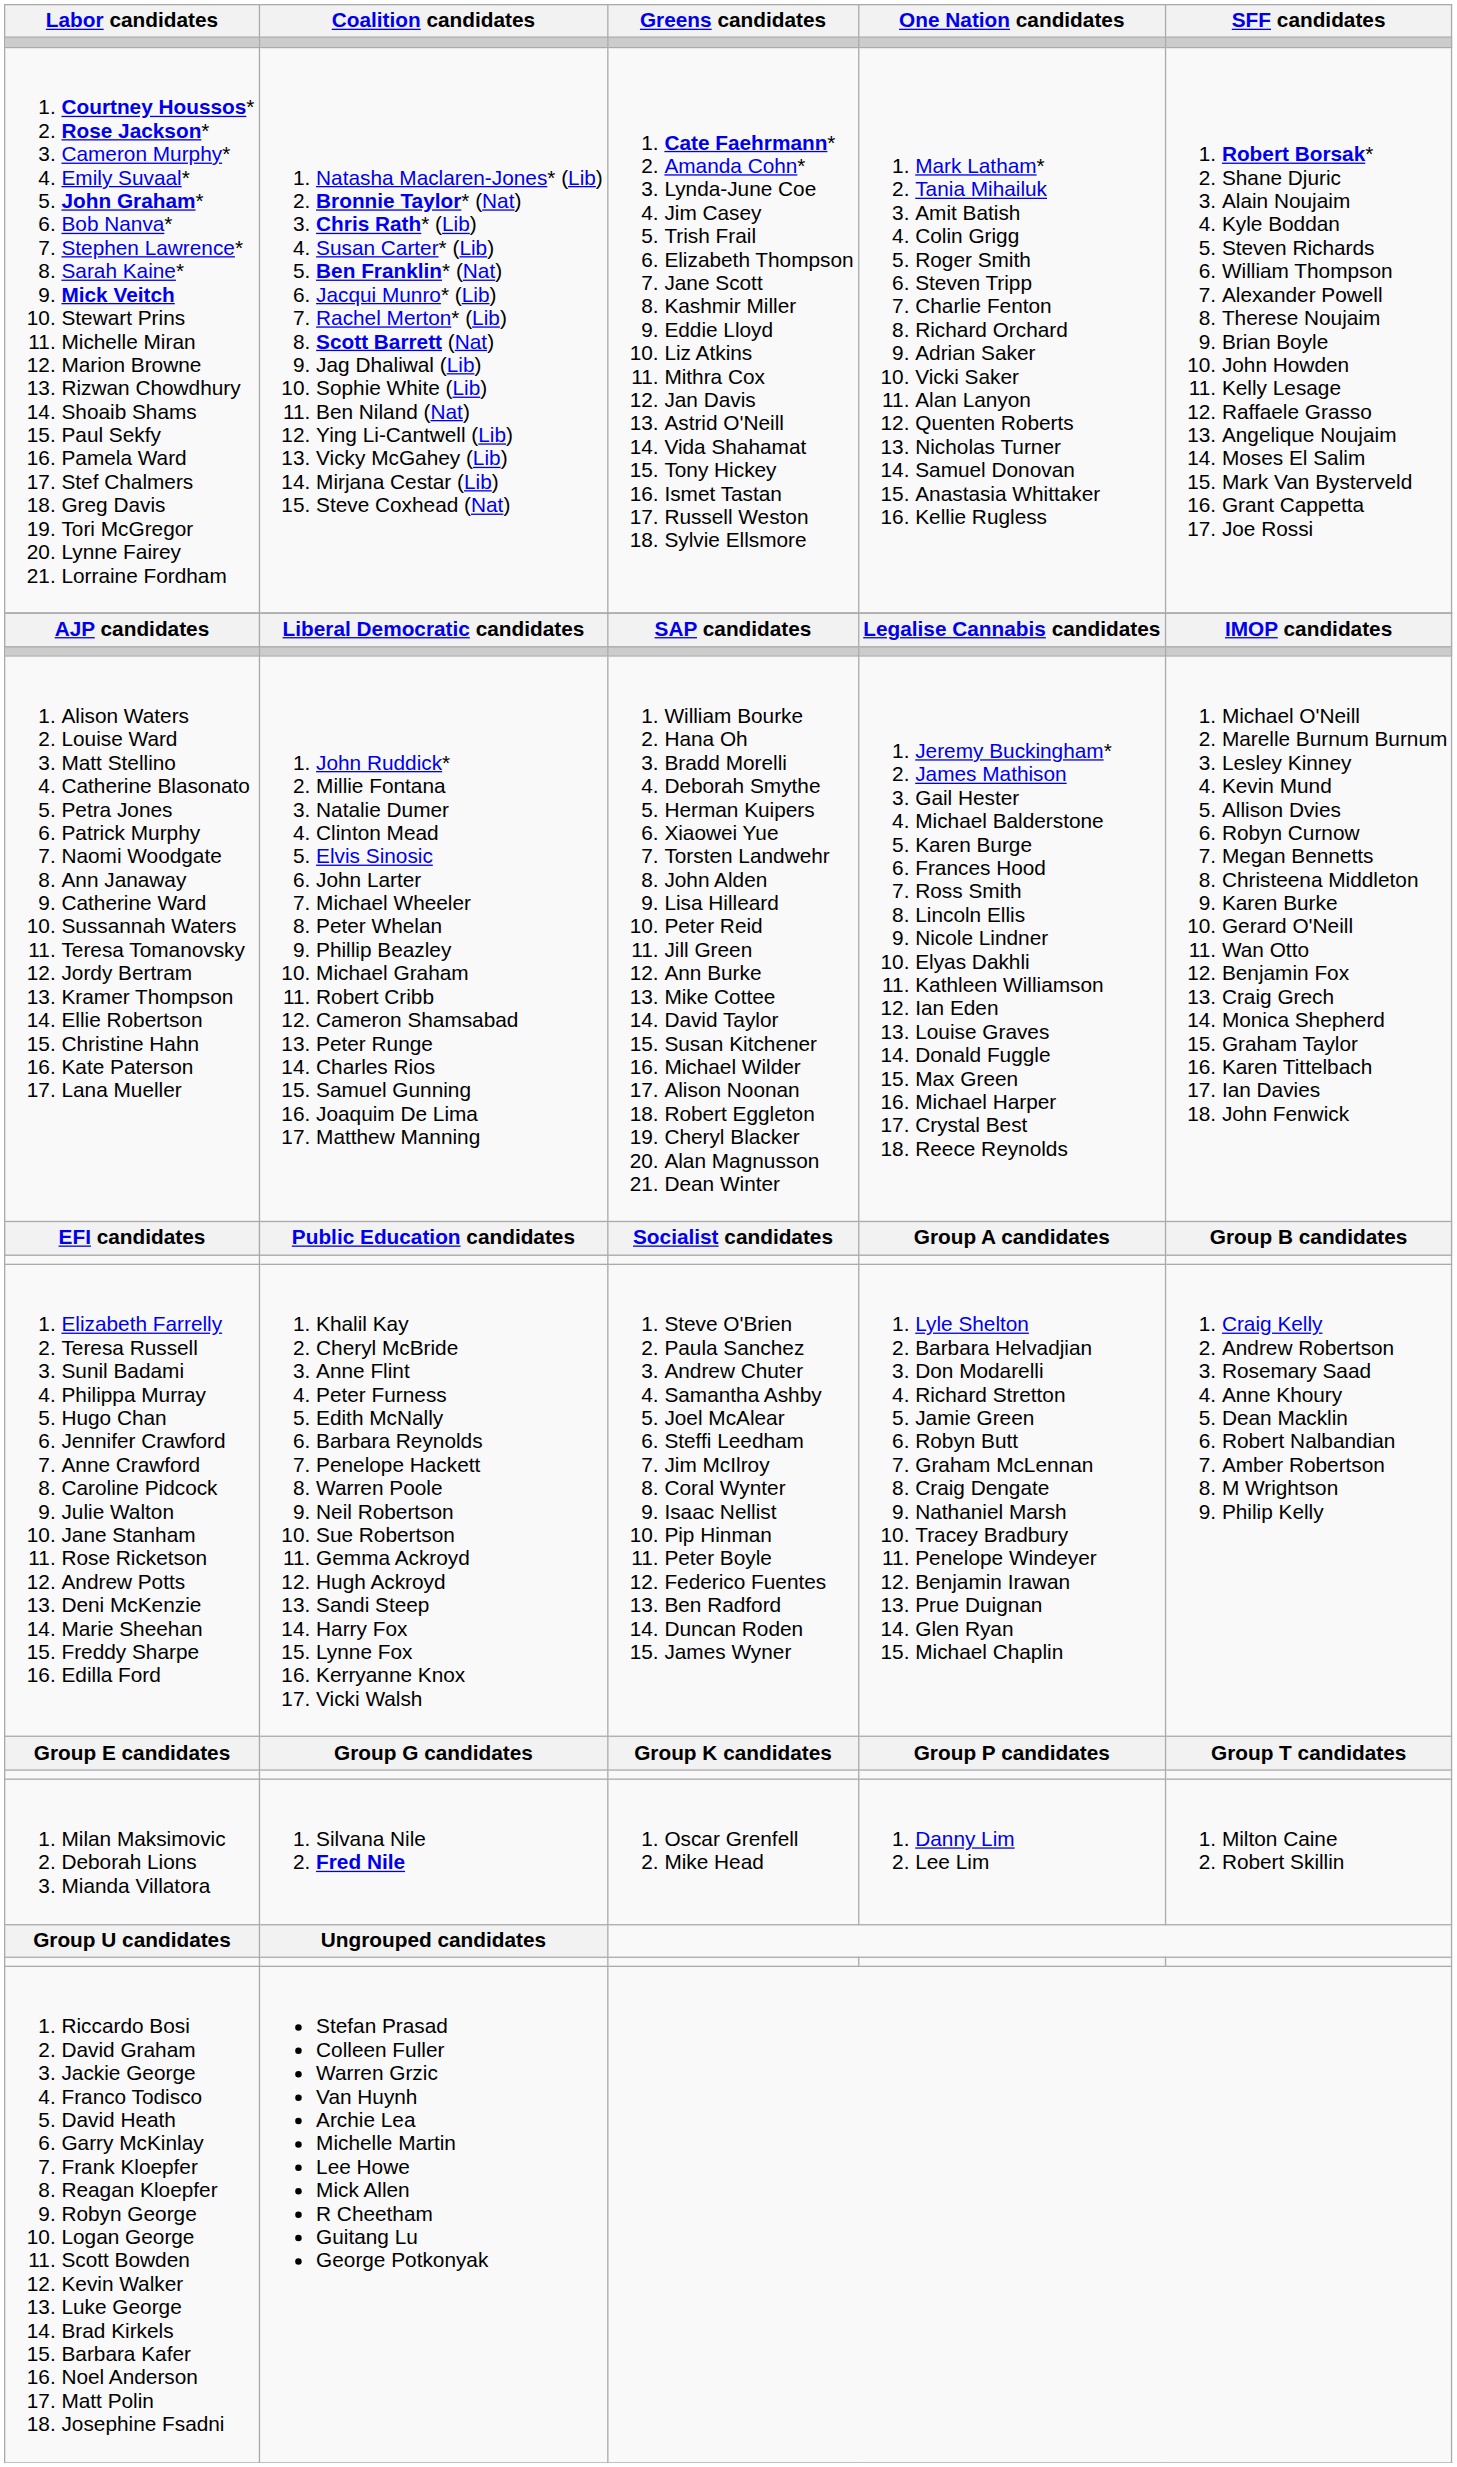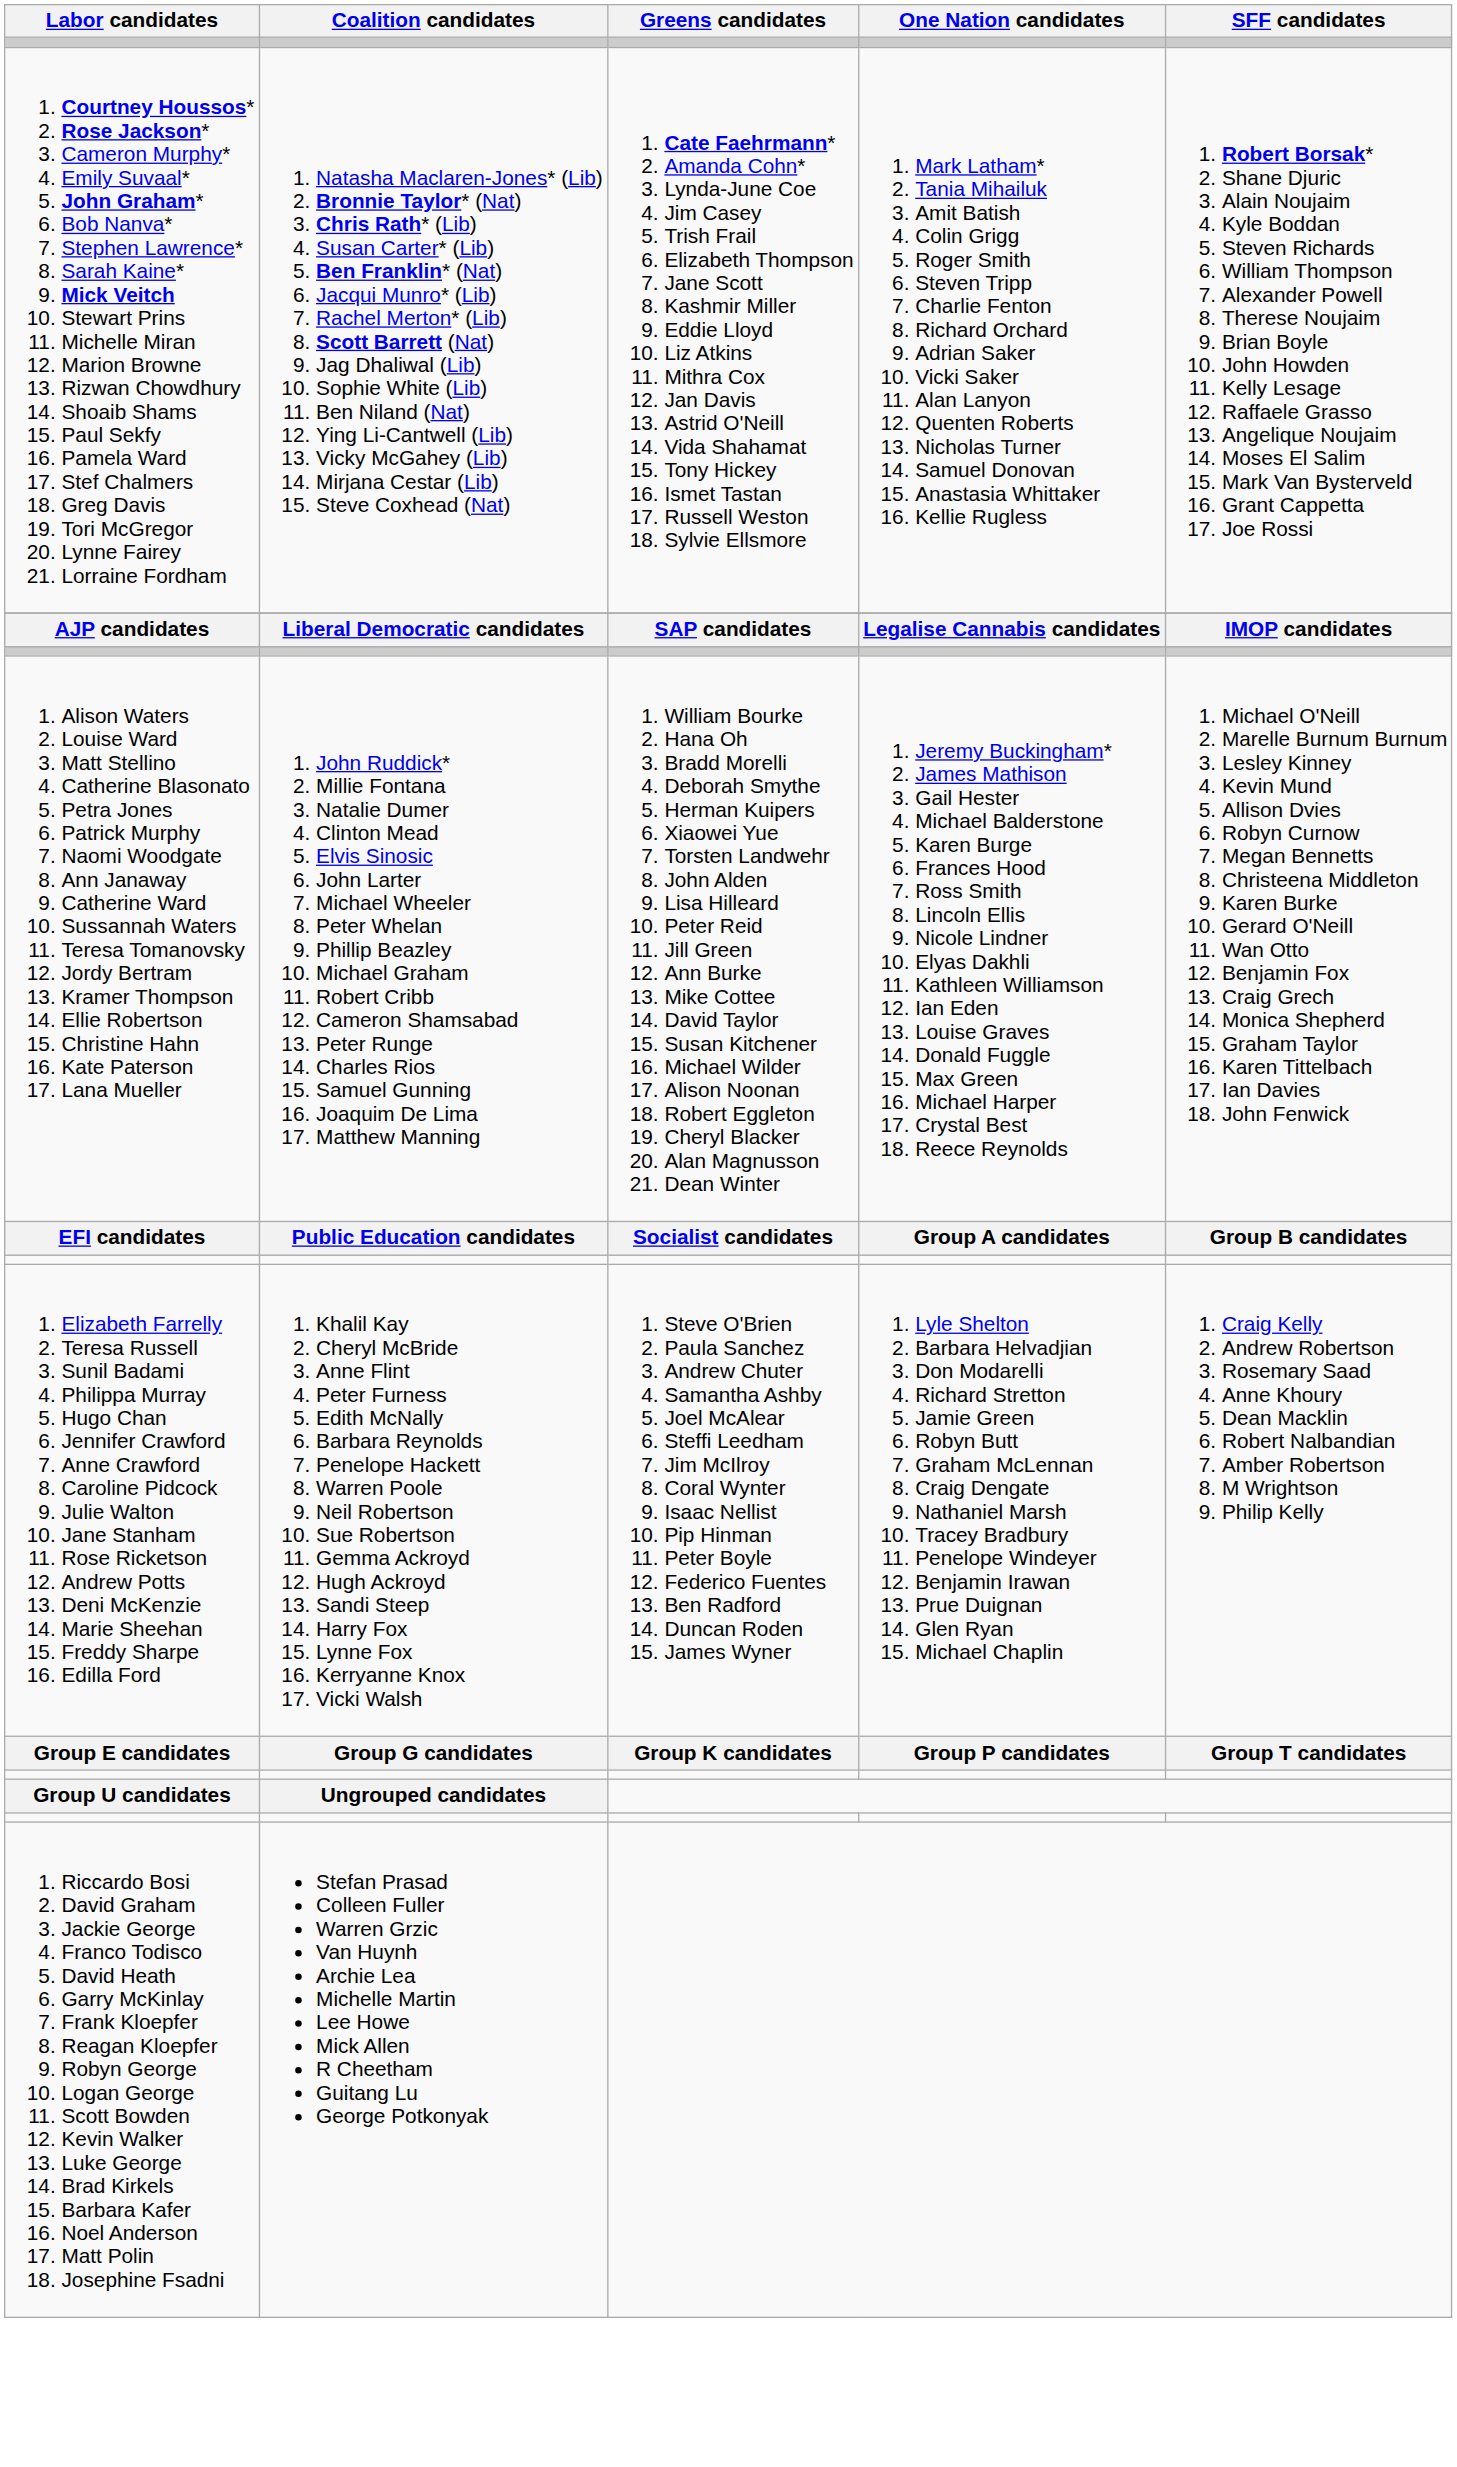- row: (132, 1863)
